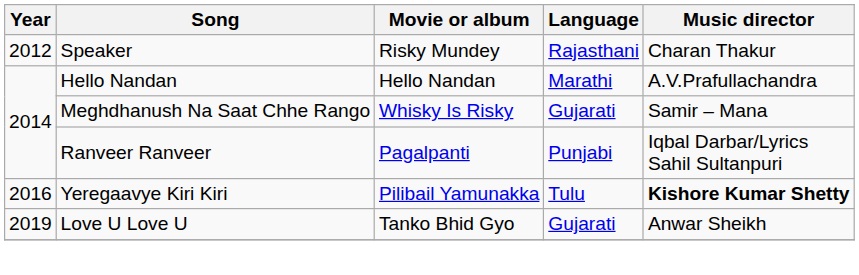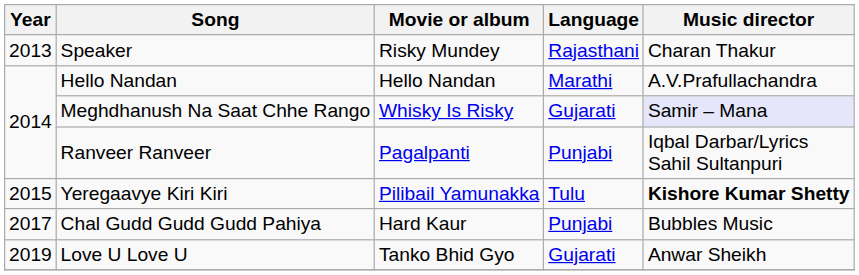(30, 50) 2012 -> (30, 50) 2013
(708, 111) no background -> (708, 111) lavender background
(30, 193) 2016 -> (30, 193) 2015
+ row: (191, 224)
